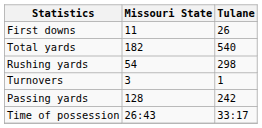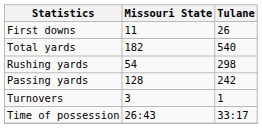rows swapped: (48, 98) <-> (35, 81)
